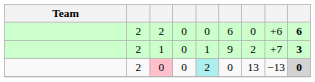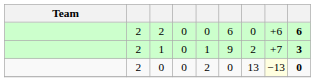(161, 67) pink background -> (161, 67) no background
(207, 67) paleturquoise background -> (207, 67) no background
(276, 67) no background -> (276, 67) lightyellow background
(299, 67) lightgrey background -> (299, 67) no background
